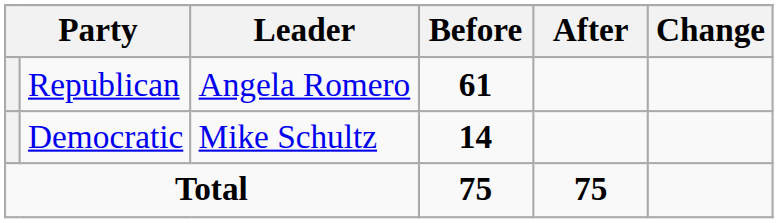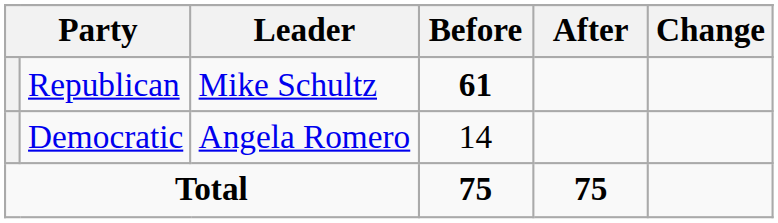(304, 83) Angela Romero -> (288, 83) Mike Schultz
(288, 136) Mike Schultz -> (304, 136) Angela Romero
(476, 136) bold -> (476, 136) normal
